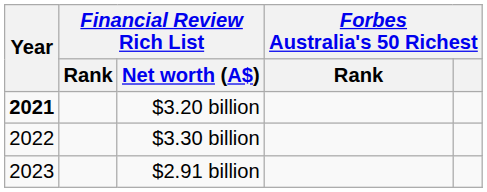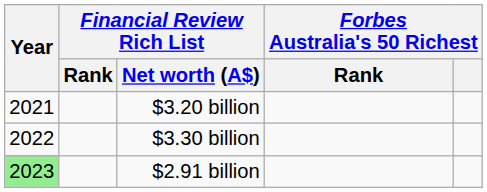(32, 107) bold -> (32, 107) normal
(32, 171) no background -> (32, 171) lightgreen background
